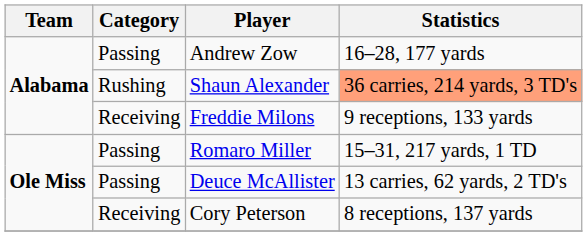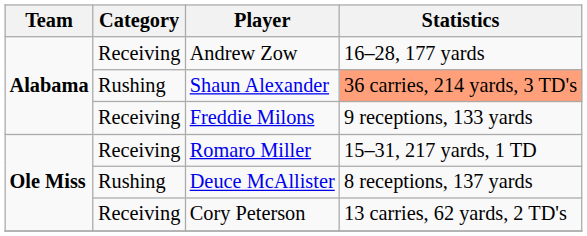(129, 53) Passing -> (139, 53) Receiving
(129, 149) Passing -> (139, 149) Receiving
(129, 182) Passing -> (132, 182) Rushing
(455, 182) 13 carries, 62 yards, 2 TD's -> (438, 182) 8 receptions, 137 yards
(438, 214) 8 receptions, 137 yards -> (455, 214) 13 carries, 62 yards, 2 TD's
